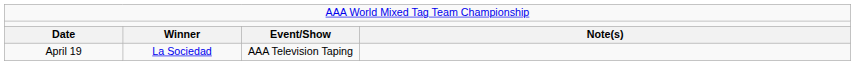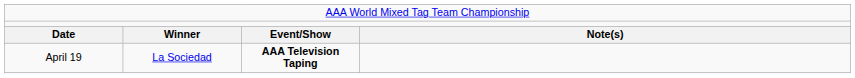(300, 51) normal -> (300, 57) bold
